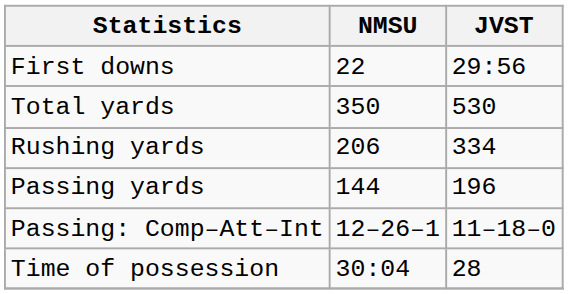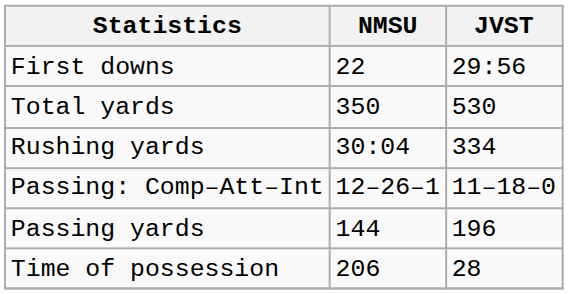(358, 147) 206 -> (373, 147) 30:04
rows swapped: (108, 188) <-> (167, 228)
(373, 269) 30:04 -> (358, 269) 206
